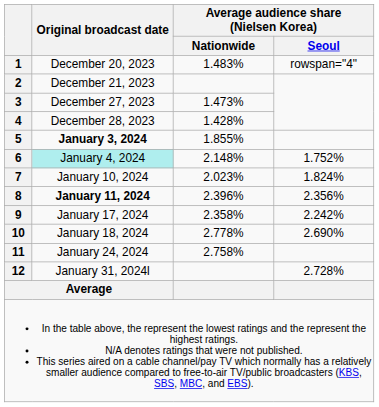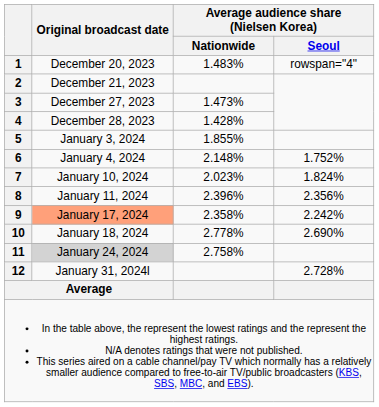(103, 139) bold -> (103, 139) normal
(103, 158) paleturquoise background -> (103, 158) no background
(103, 196) bold -> (103, 196) normal
(103, 214) no background -> (103, 214) lightsalmon background
(103, 252) no background -> (103, 252) lightgrey background
